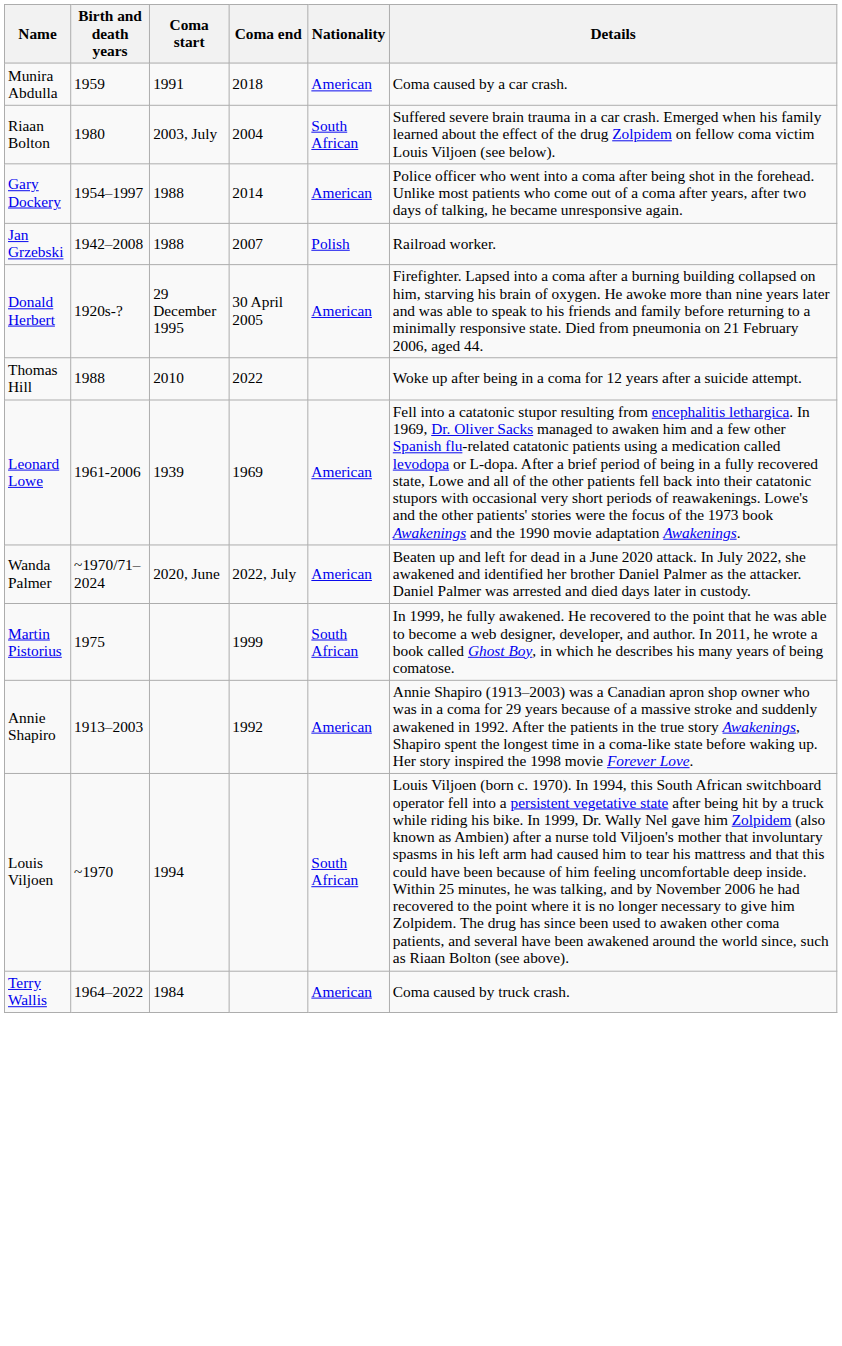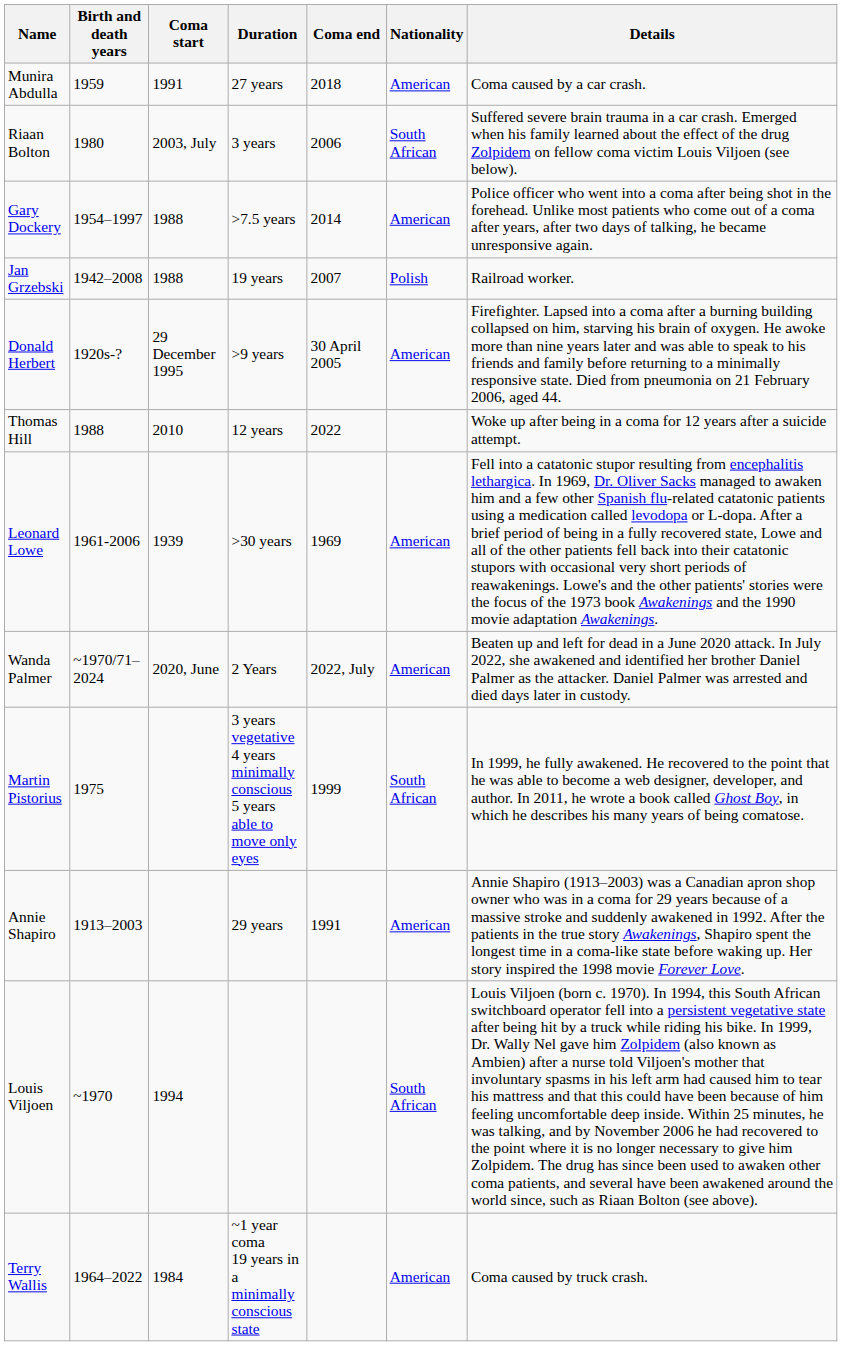+ column: (267, 33)
(248, 134) 2004 -> (326, 143) 2006
(248, 726) 1992 -> (326, 925) 1991
